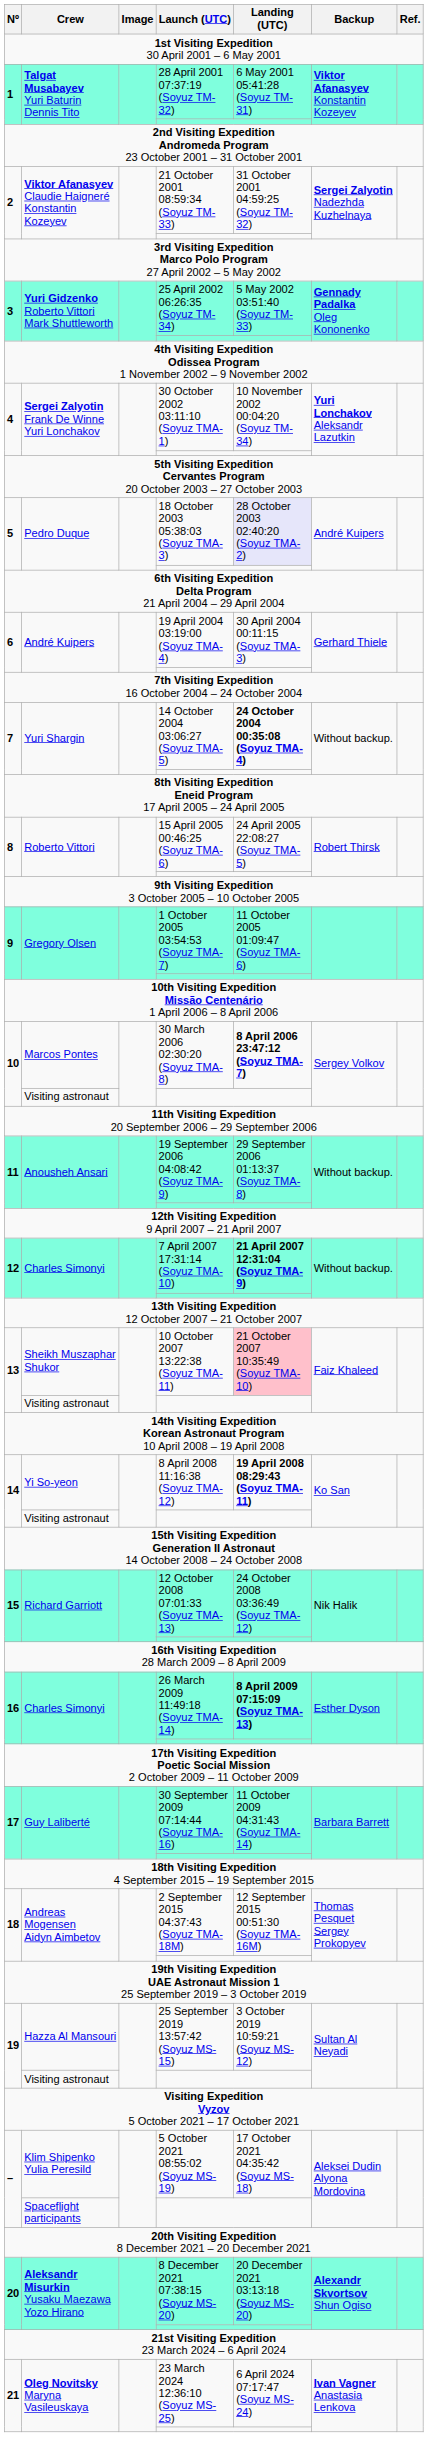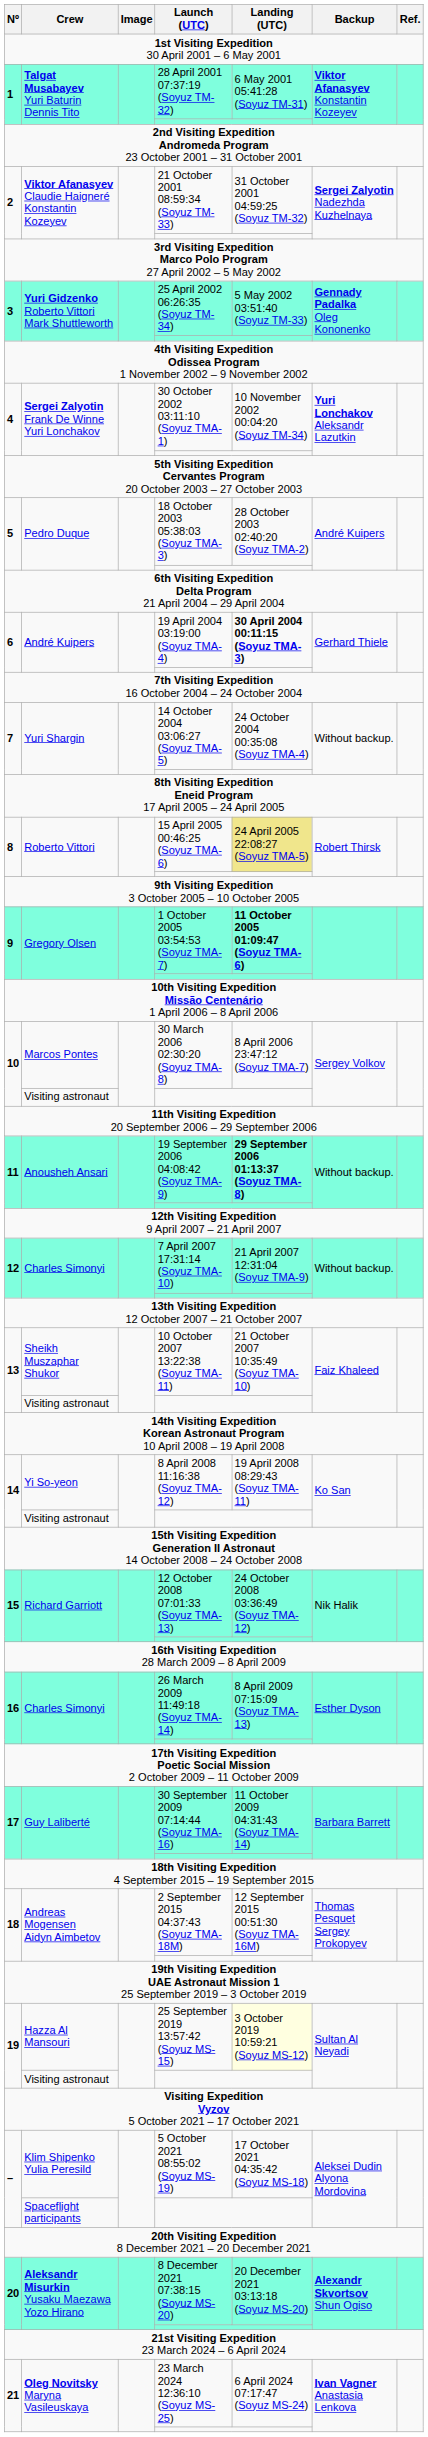(268, 531) lavender background -> (272, 531) no background
(268, 640) normal -> (268, 640) bold
(270, 736) bold -> (272, 736) normal
(268, 844) no background -> (272, 844) khaki background
(268, 940) normal -> (268, 940) bold
(270, 1055) bold -> (272, 1055) normal
(271, 1169) normal -> (271, 1169) bold
(270, 1265) bold -> (272, 1265) normal
(268, 1361) pink background -> (267, 1361) no background
(270, 1482) bold -> (267, 1482) normal
(270, 1705) bold -> (267, 1705) normal
(265, 2037) no background -> (271, 2037) lightyellow background
